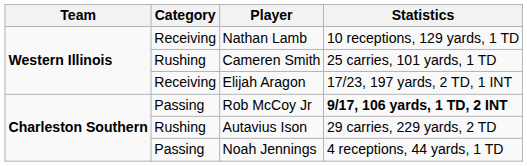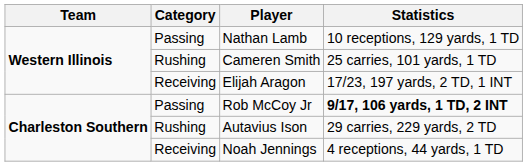(185, 38) Receiving -> (179, 38) Passing
(179, 149) Passing -> (185, 149) Receiving
